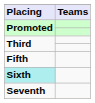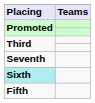(17, 59) Fifth -> (26, 59) Seventh
(26, 91) Seventh -> (17, 91) Fifth
